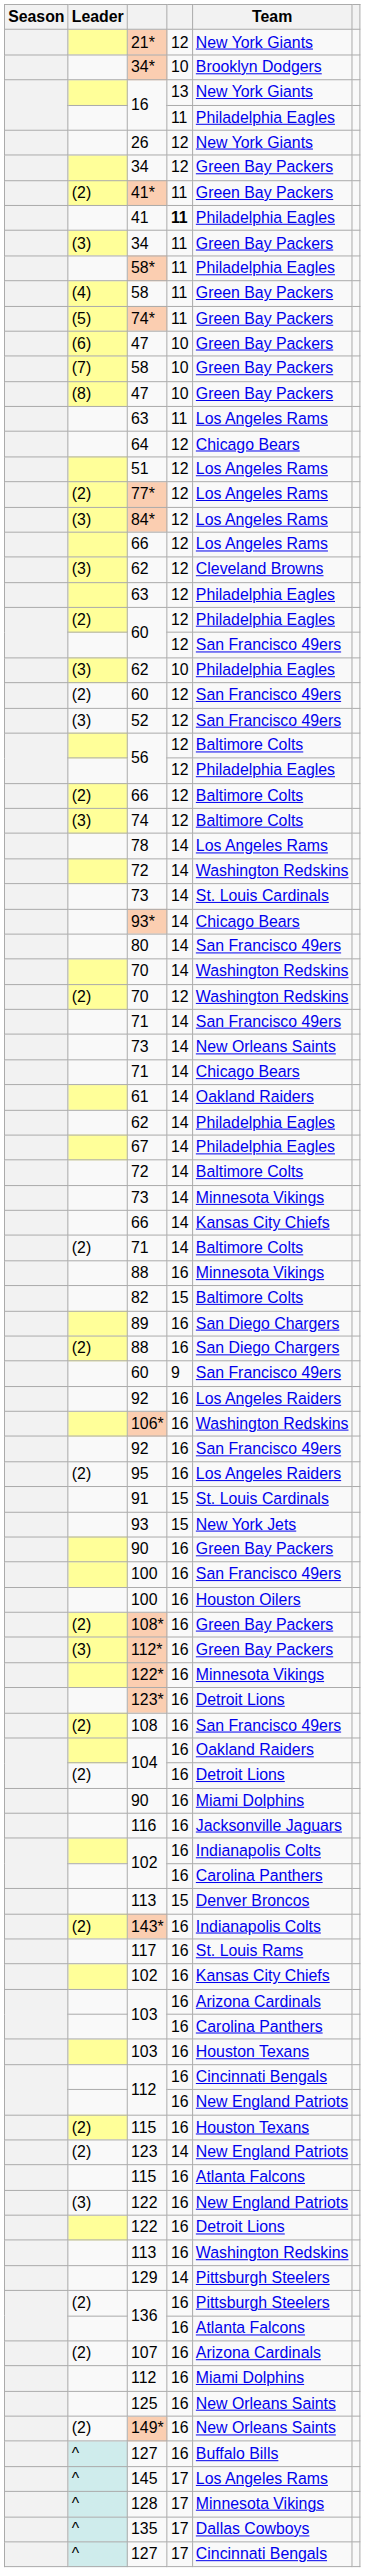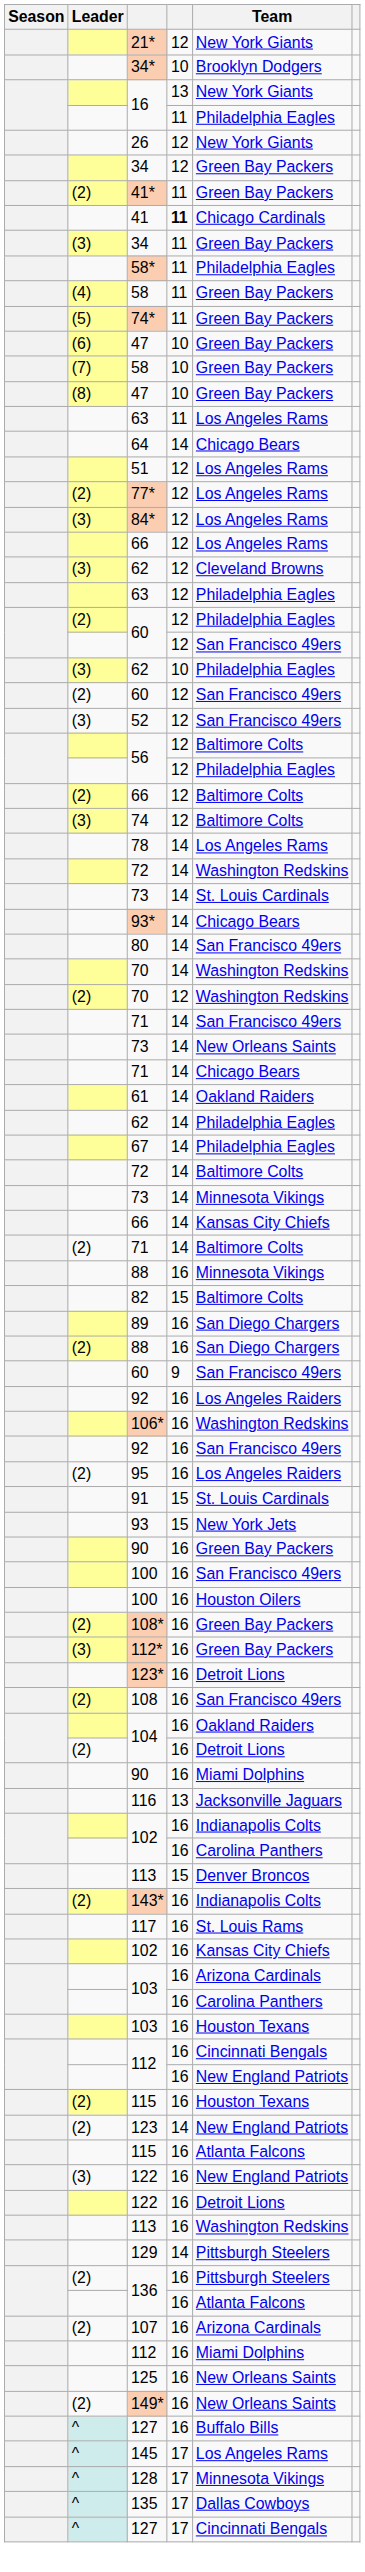(265, 218) Philadelphia Eagles -> (261, 218) Chicago Cardinals
(180, 444) 12 -> (180, 444) 14
- row: (98, 1675)
(180, 1825) 16 -> (180, 1800) 13
